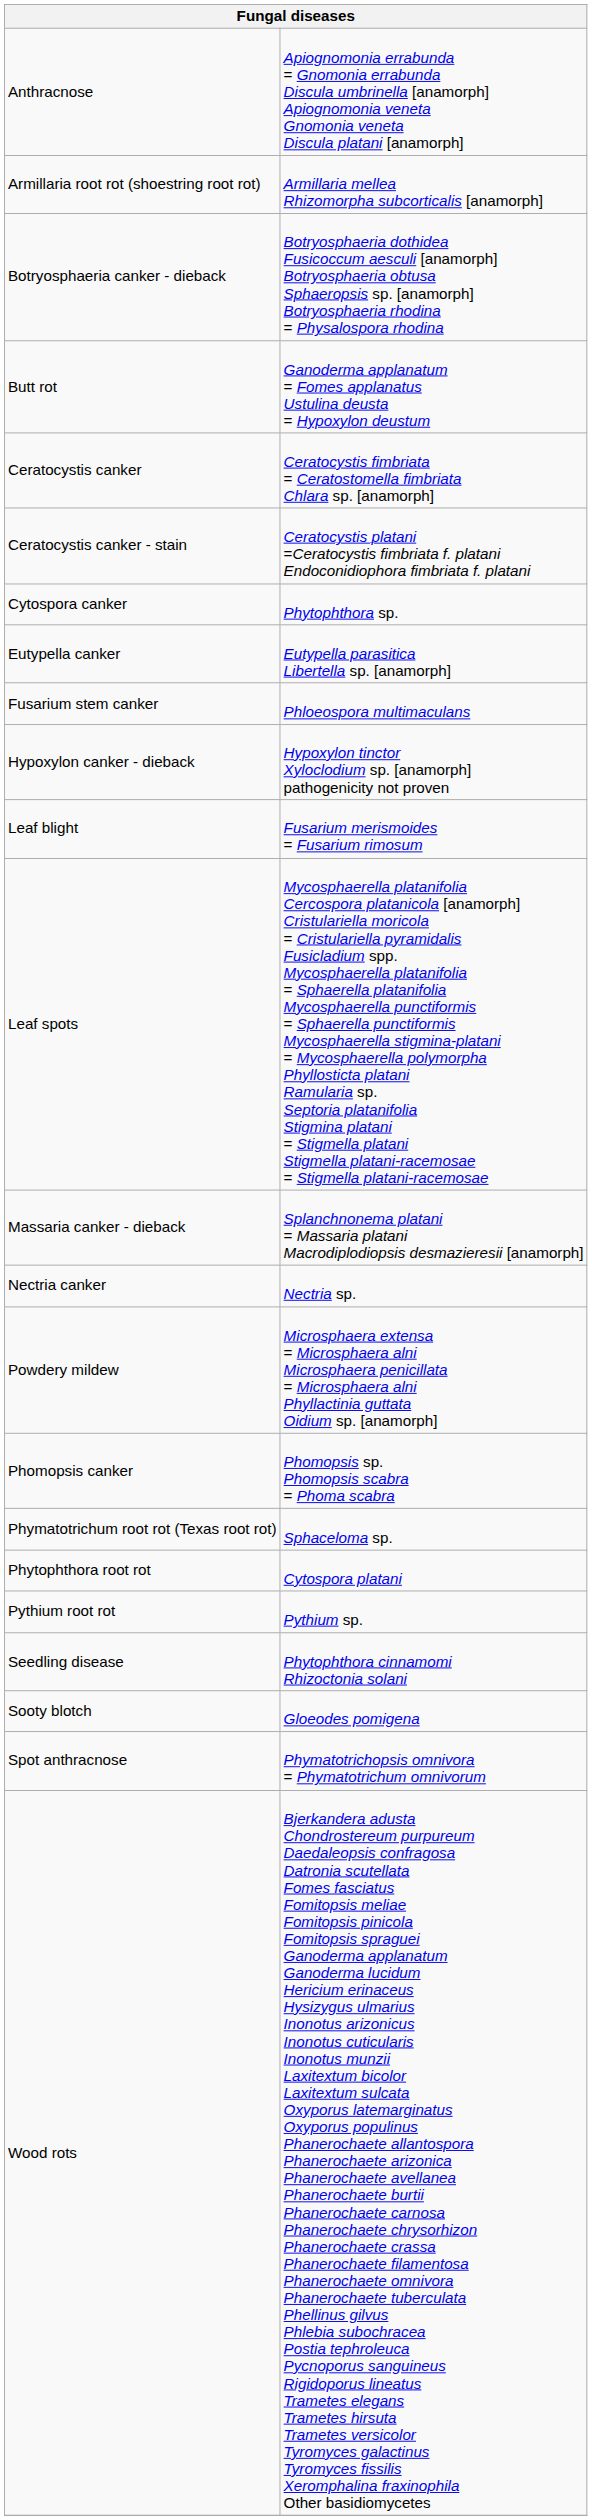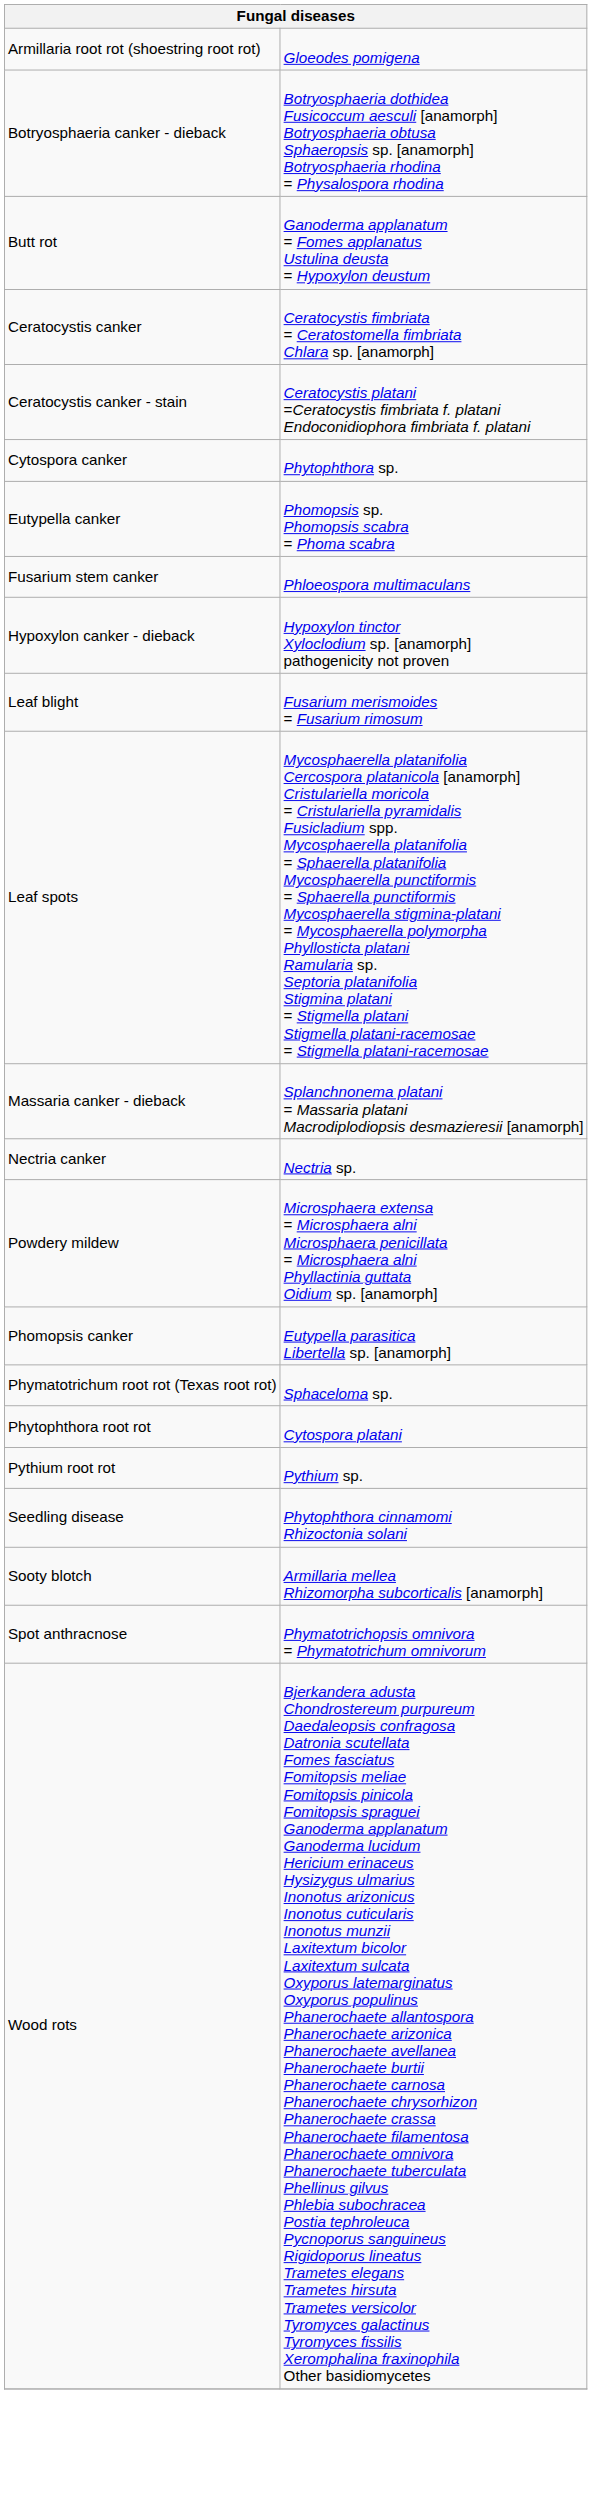- row: (51, 91)
(413, 193) Armillaria mellea Rhizomorpha subcorticalis [anamorph] -> (352, 57) Gloeodes pomigena
(367, 662) Eutypella parasitica Libertella sp. [anamorph] -> (346, 527) Phomopsis sp. Phomopsis scabra = Phoma scabra
(346, 1479) Phomopsis sp. Phomopsis scabra = Phoma scabra -> (367, 1344) Eutypella parasitica Libertella sp. [anamorph]
(352, 1719) Gloeodes pomigena -> (413, 1584) Armillaria mellea Rhizomorpha subcorticalis [anamorph]
